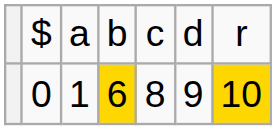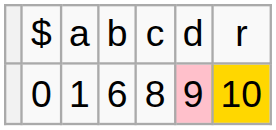(117, 93) gold background -> (117, 93) no background
(193, 93) no background -> (193, 93) pink background
